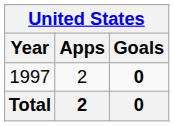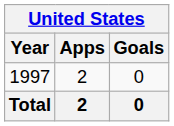(139, 76) bold -> (139, 76) normal
